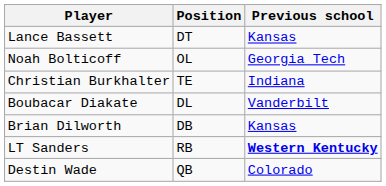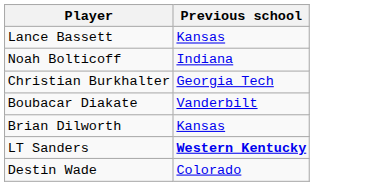- column: (209, 16)
(296, 60) Georgia Tech -> (205, 60) Indiana
(276, 82) Indiana -> (225, 82) Georgia Tech
